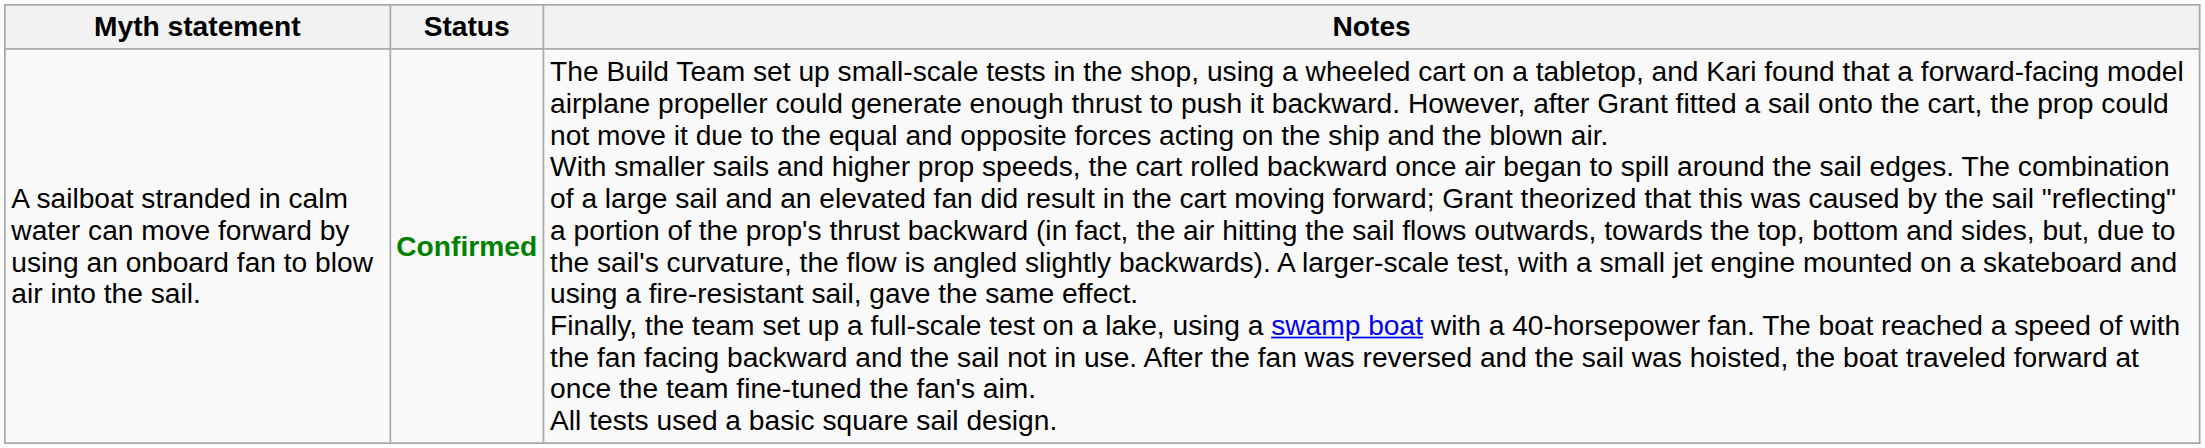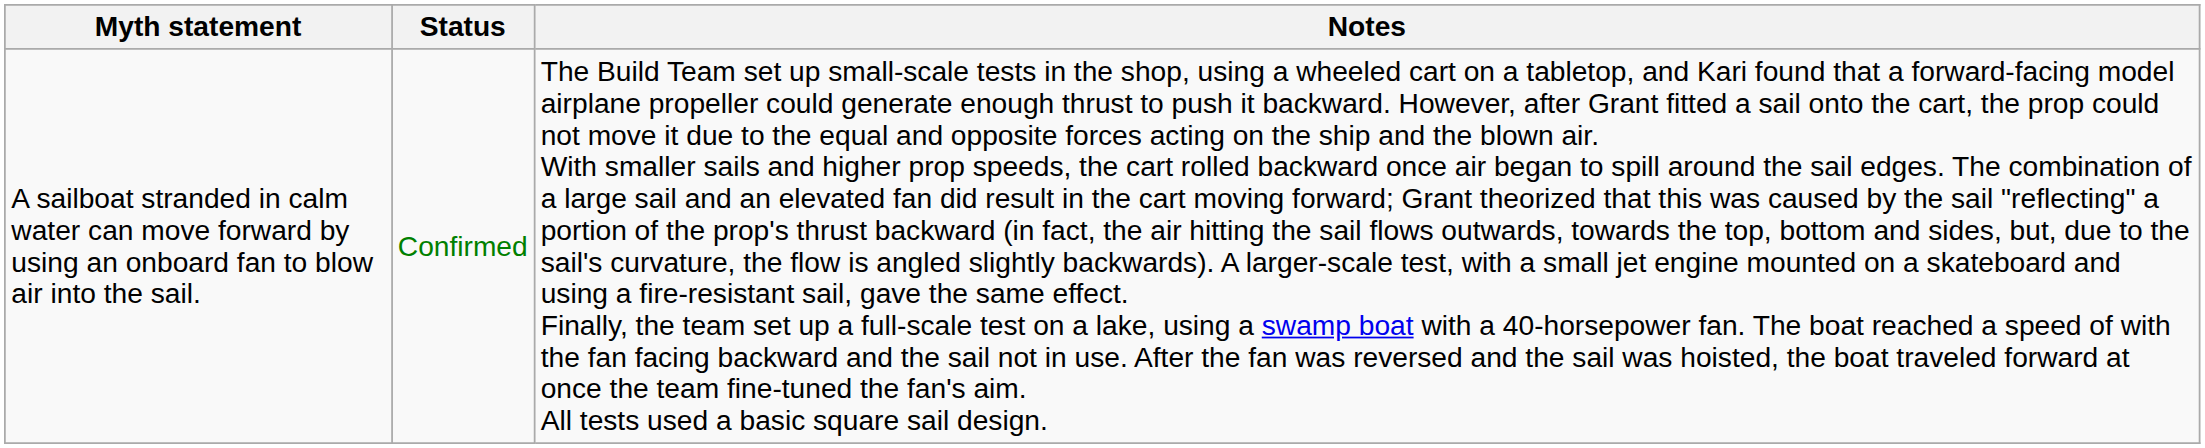(467, 245) bold -> (463, 245) normal
